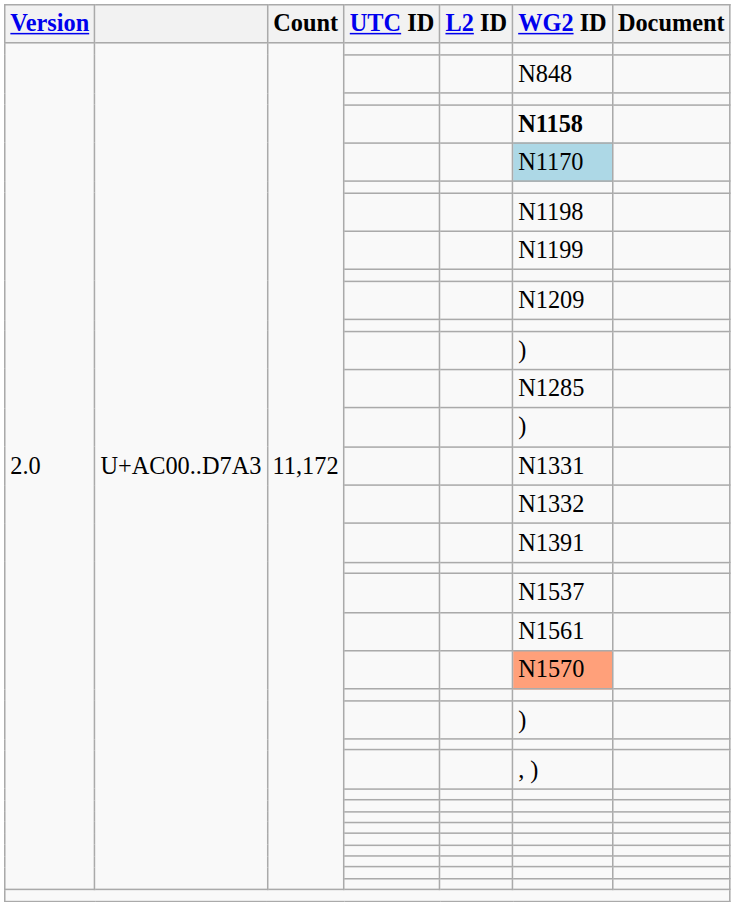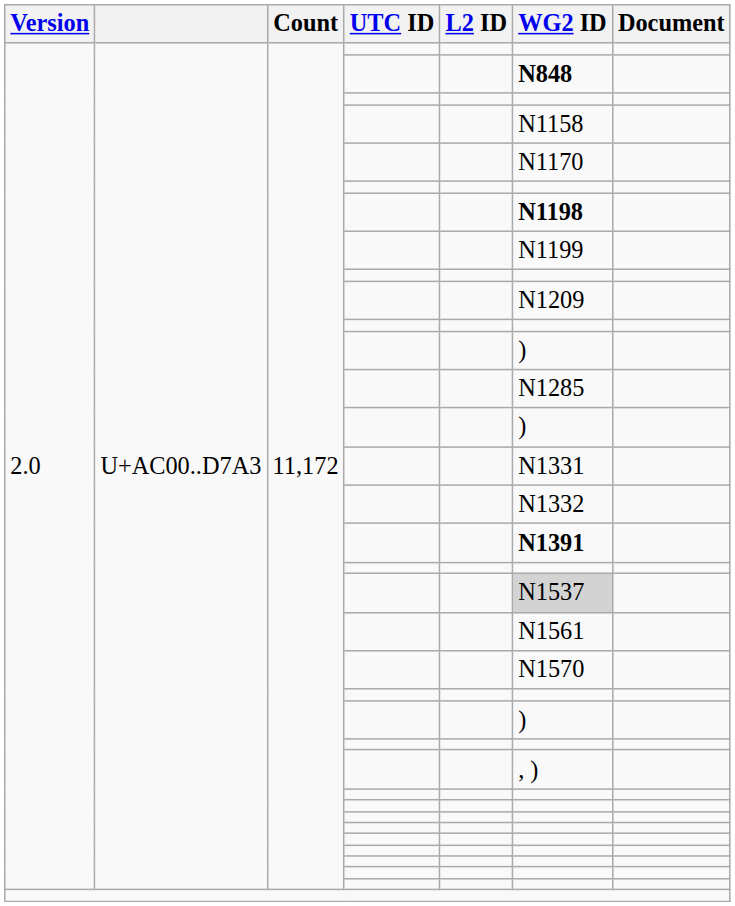(545, 73) normal -> (545, 73) bold
(551, 123) bold -> (551, 123) normal
(551, 161) lightblue background -> (551, 161) no background
(551, 211) normal -> (551, 211) bold
(551, 542) normal -> (551, 542) bold
(551, 592) no background -> (551, 592) lightgrey background
(551, 669) lightsalmon background -> (551, 669) no background
